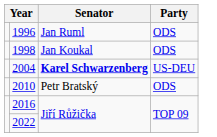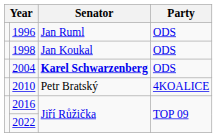(174, 68) US-DEU -> (164, 68) ODS
(164, 86) ODS -> (181, 86) 4KOALICE
